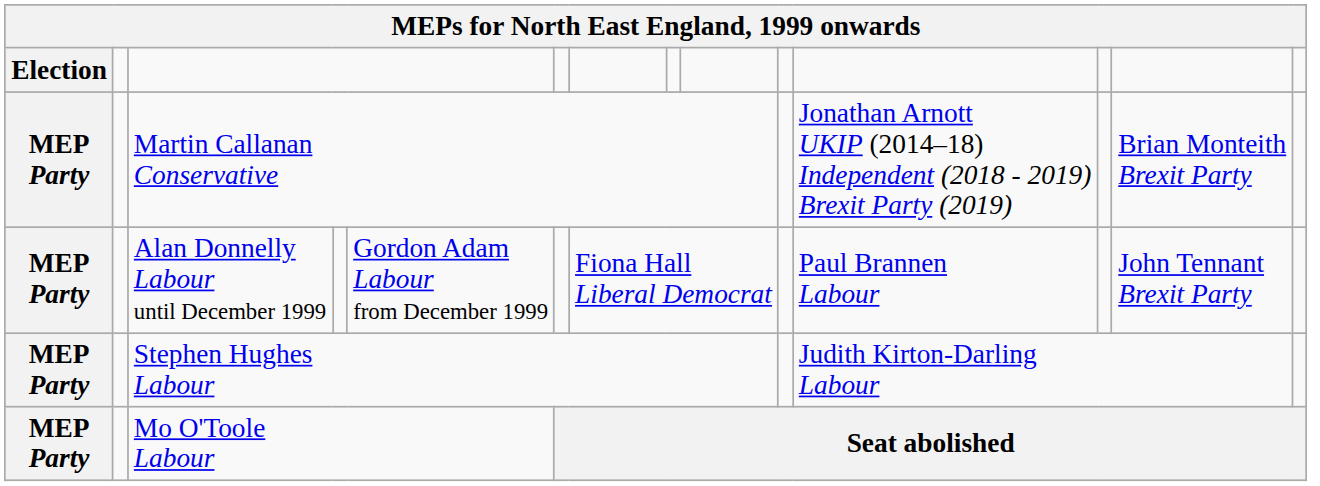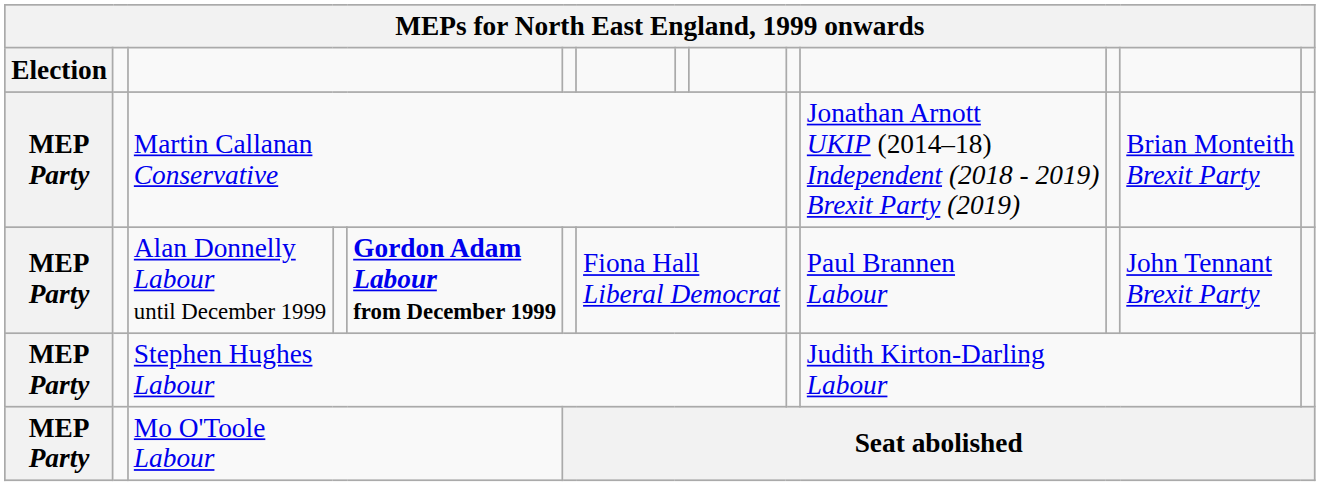(451, 279) normal -> (455, 279) bold
